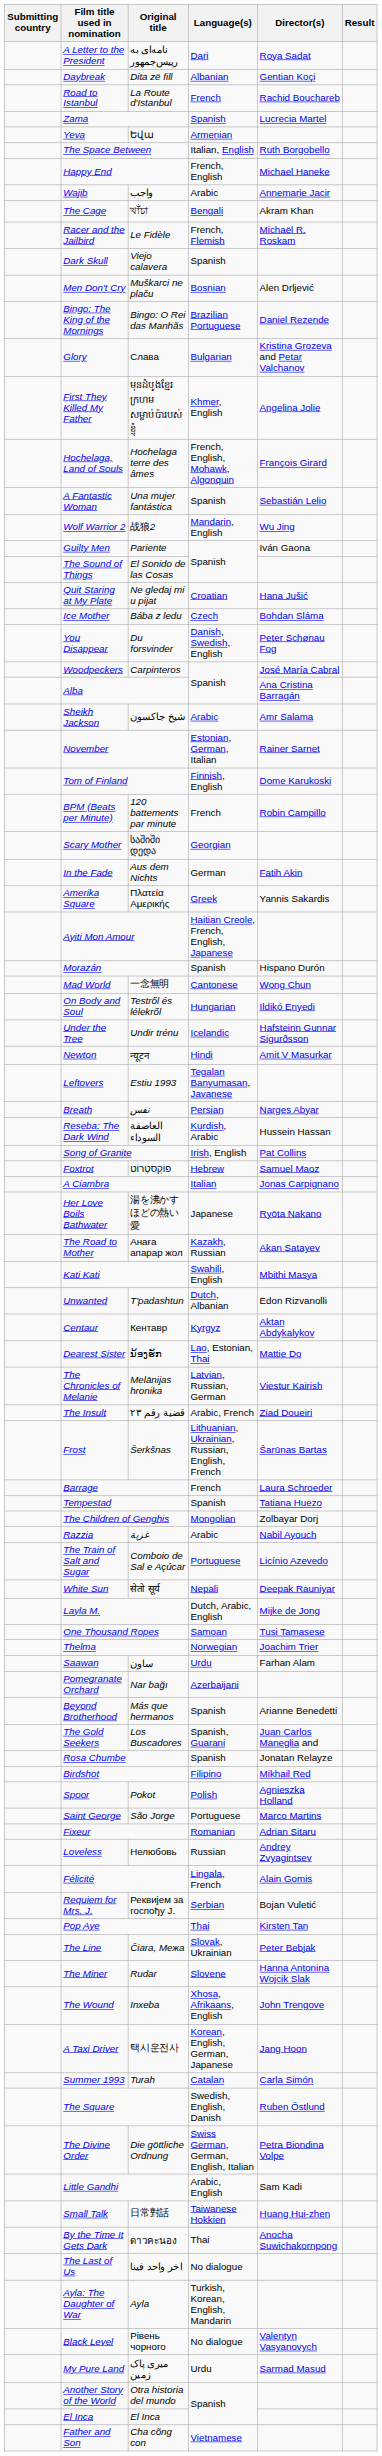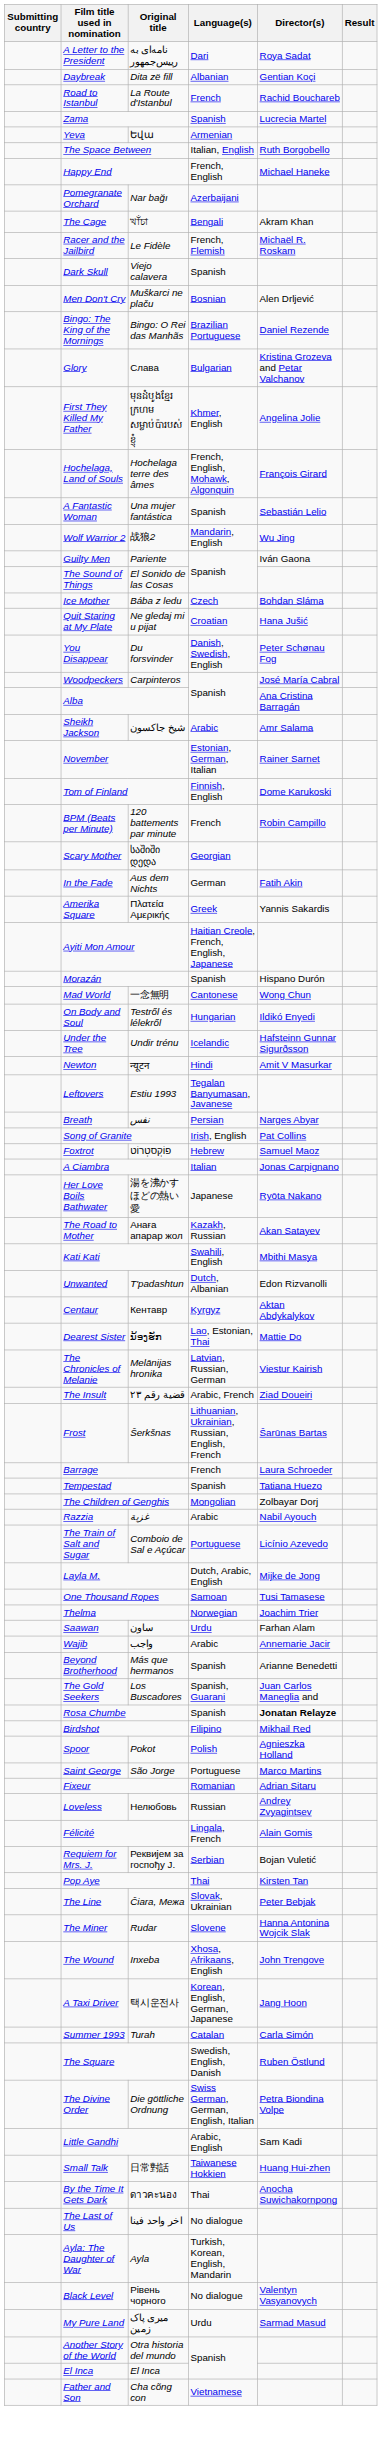rows swapped: (93, 1684) <-> (75, 193)
rows swapped: (89, 595) <-> (86, 616)
- row: (91, 1131)
- row: (86, 1589)
(296, 1758) normal -> (298, 1713) bold
